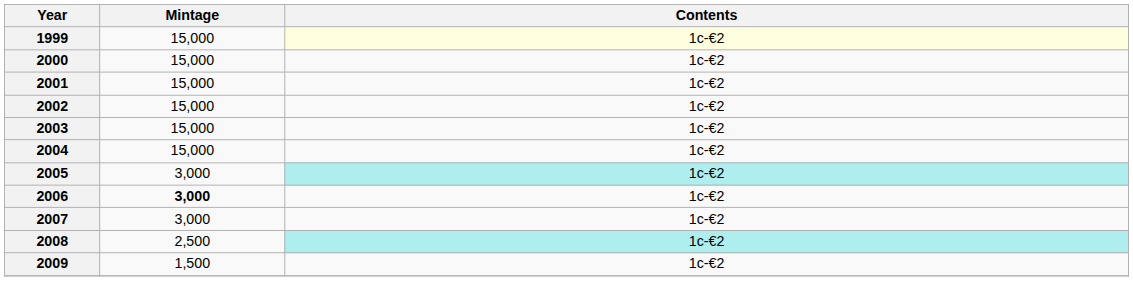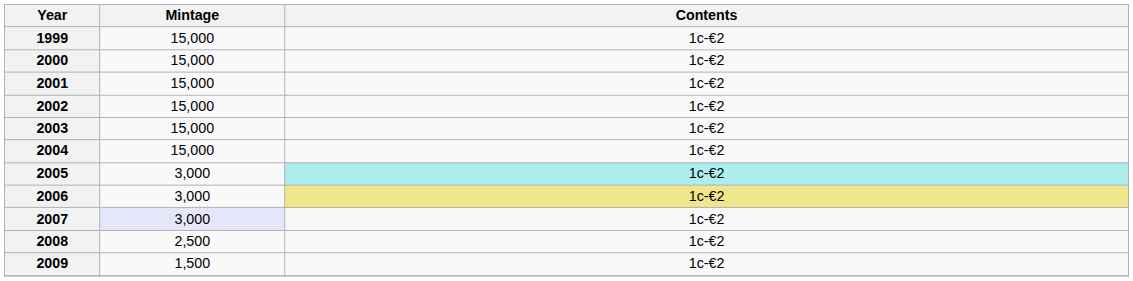(707, 38) lightyellow background -> (707, 38) no background
(192, 196) bold -> (192, 196) normal
(707, 196) no background -> (707, 196) khaki background
(192, 219) no background -> (192, 219) lavender background
(707, 241) paleturquoise background -> (707, 241) no background
